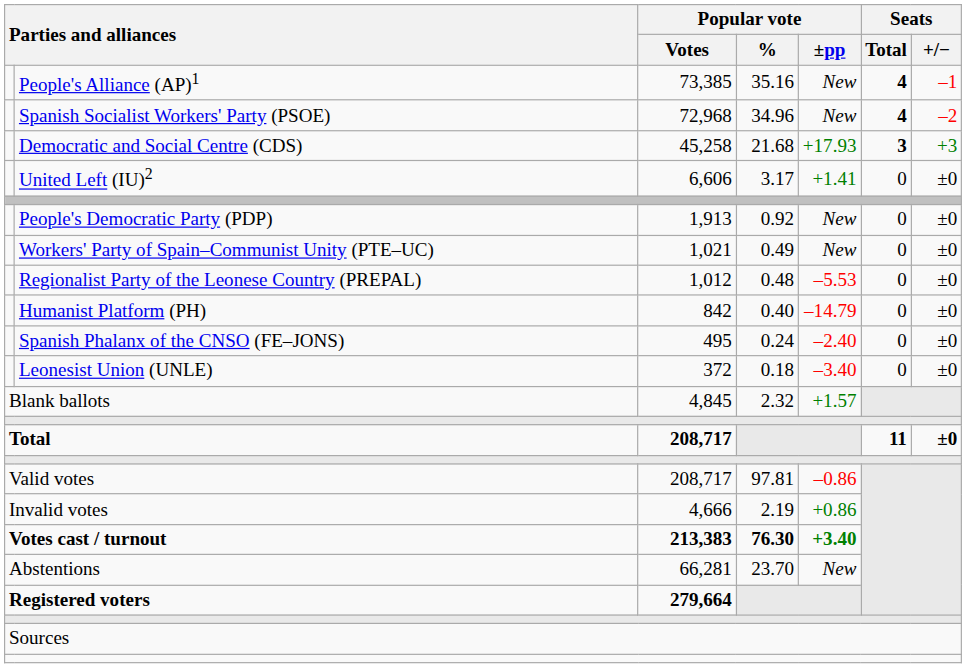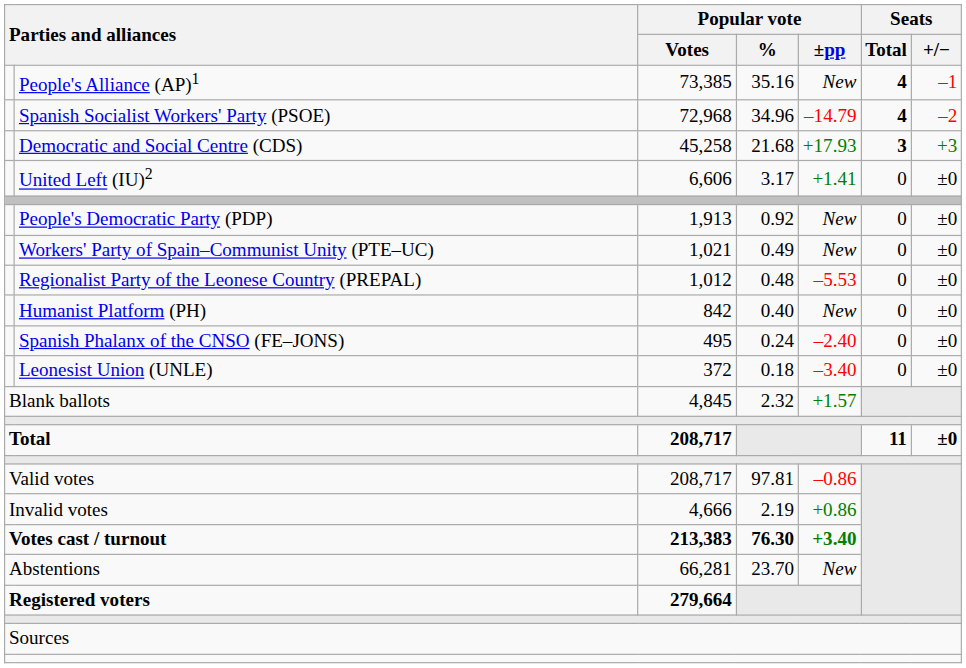(840, 115) New -> (830, 115) –14.79
(830, 310) –14.79 -> (840, 310) New
